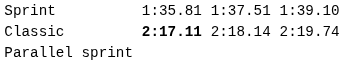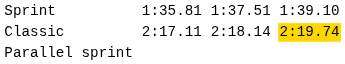(172, 32) bold -> (172, 32) normal
(310, 32) no background -> (310, 32) gold background
